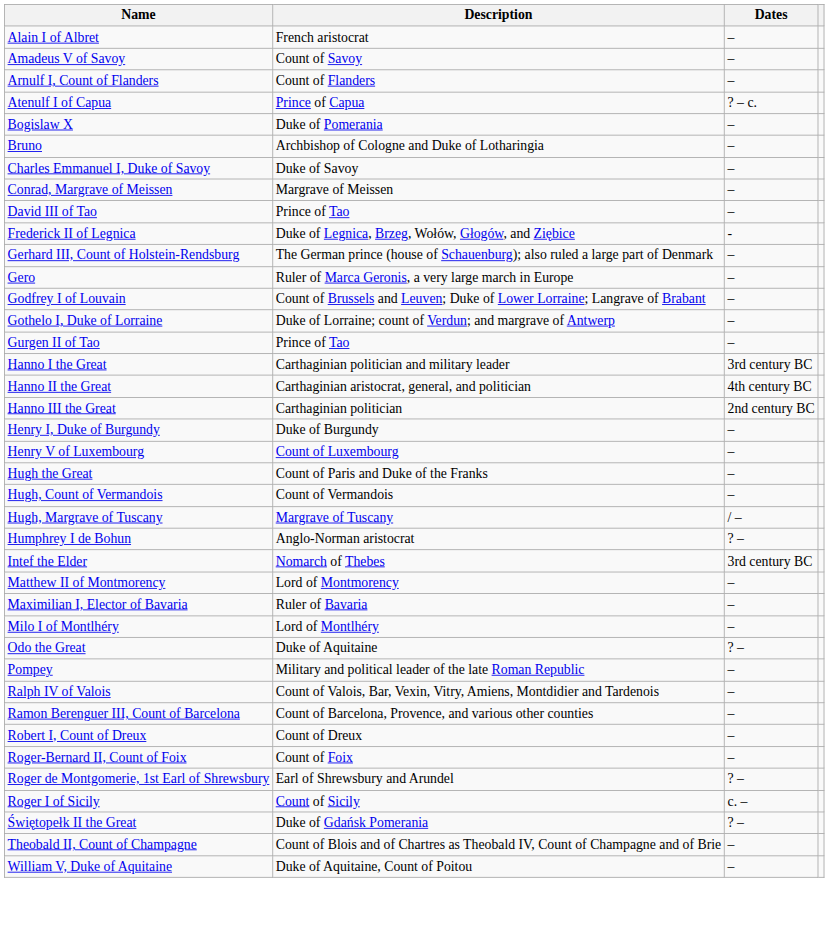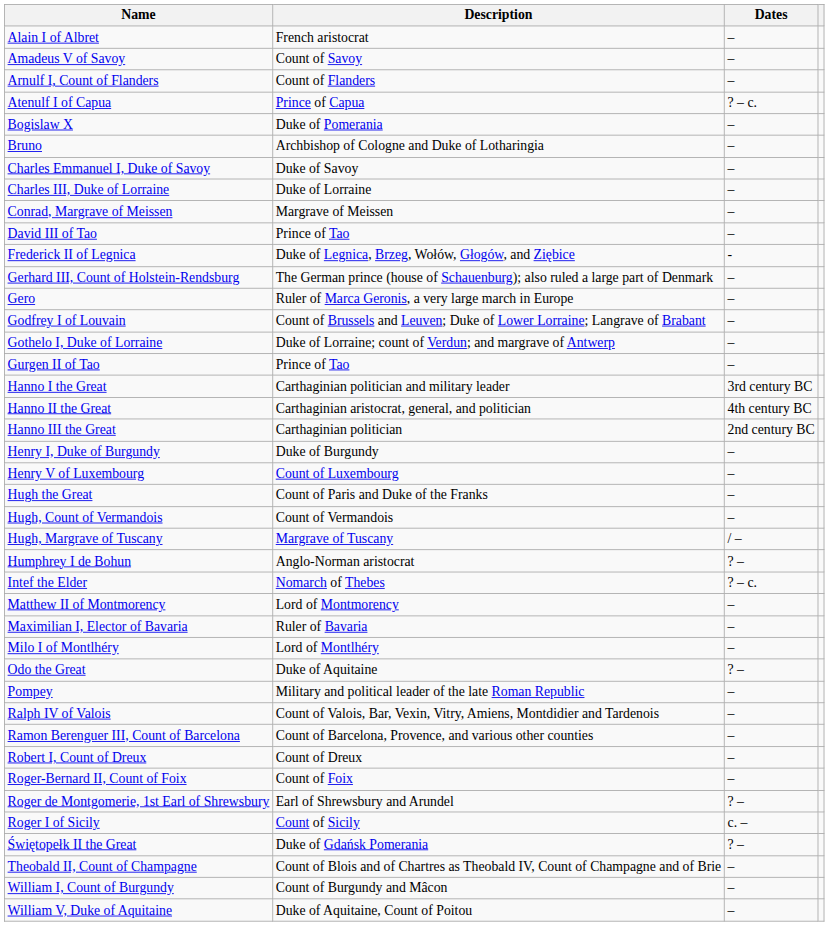+ row: (88, 189)
(770, 560) 3rd century BC -> (742, 582) ? – c.
+ row: (91, 888)
